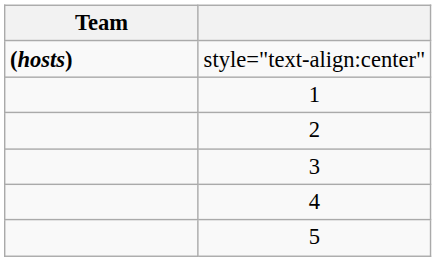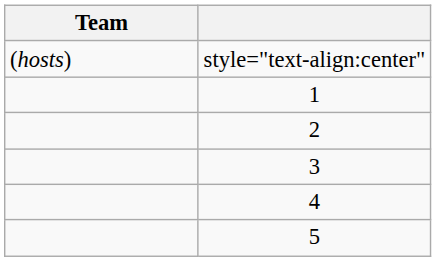(41, 58) bold -> (41, 58) normal
